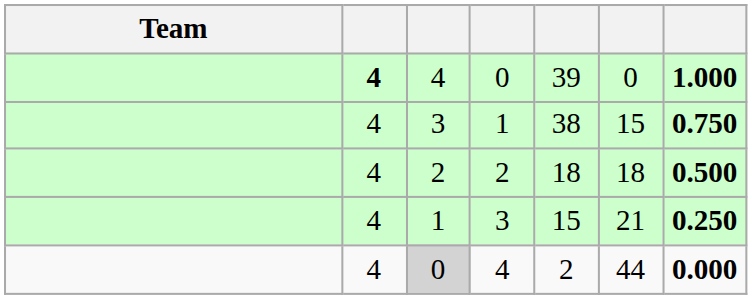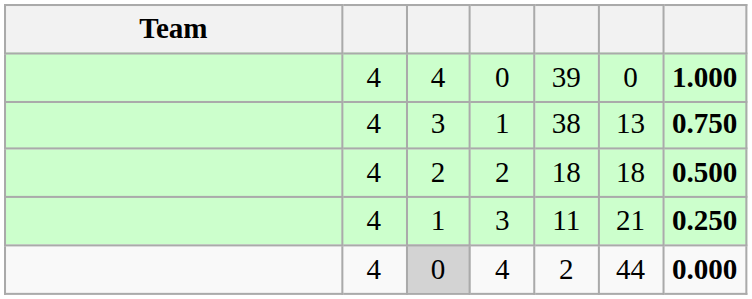(374, 76) bold -> (374, 76) normal
(630, 124) 15 -> (630, 124) 13
(566, 220) 15 -> (566, 220) 11
